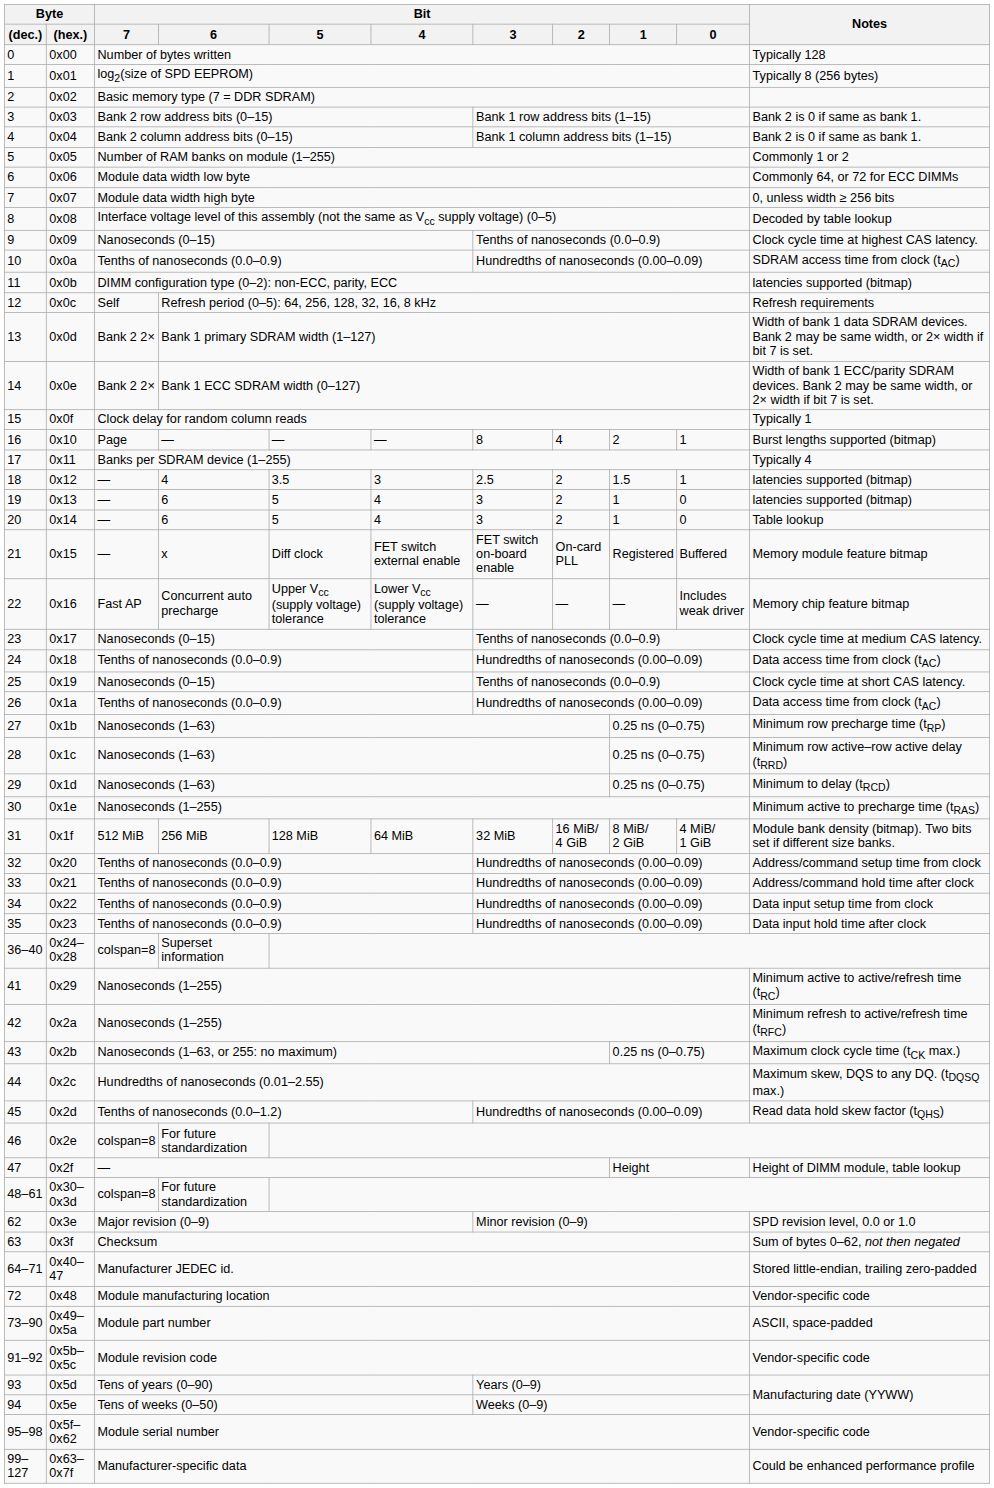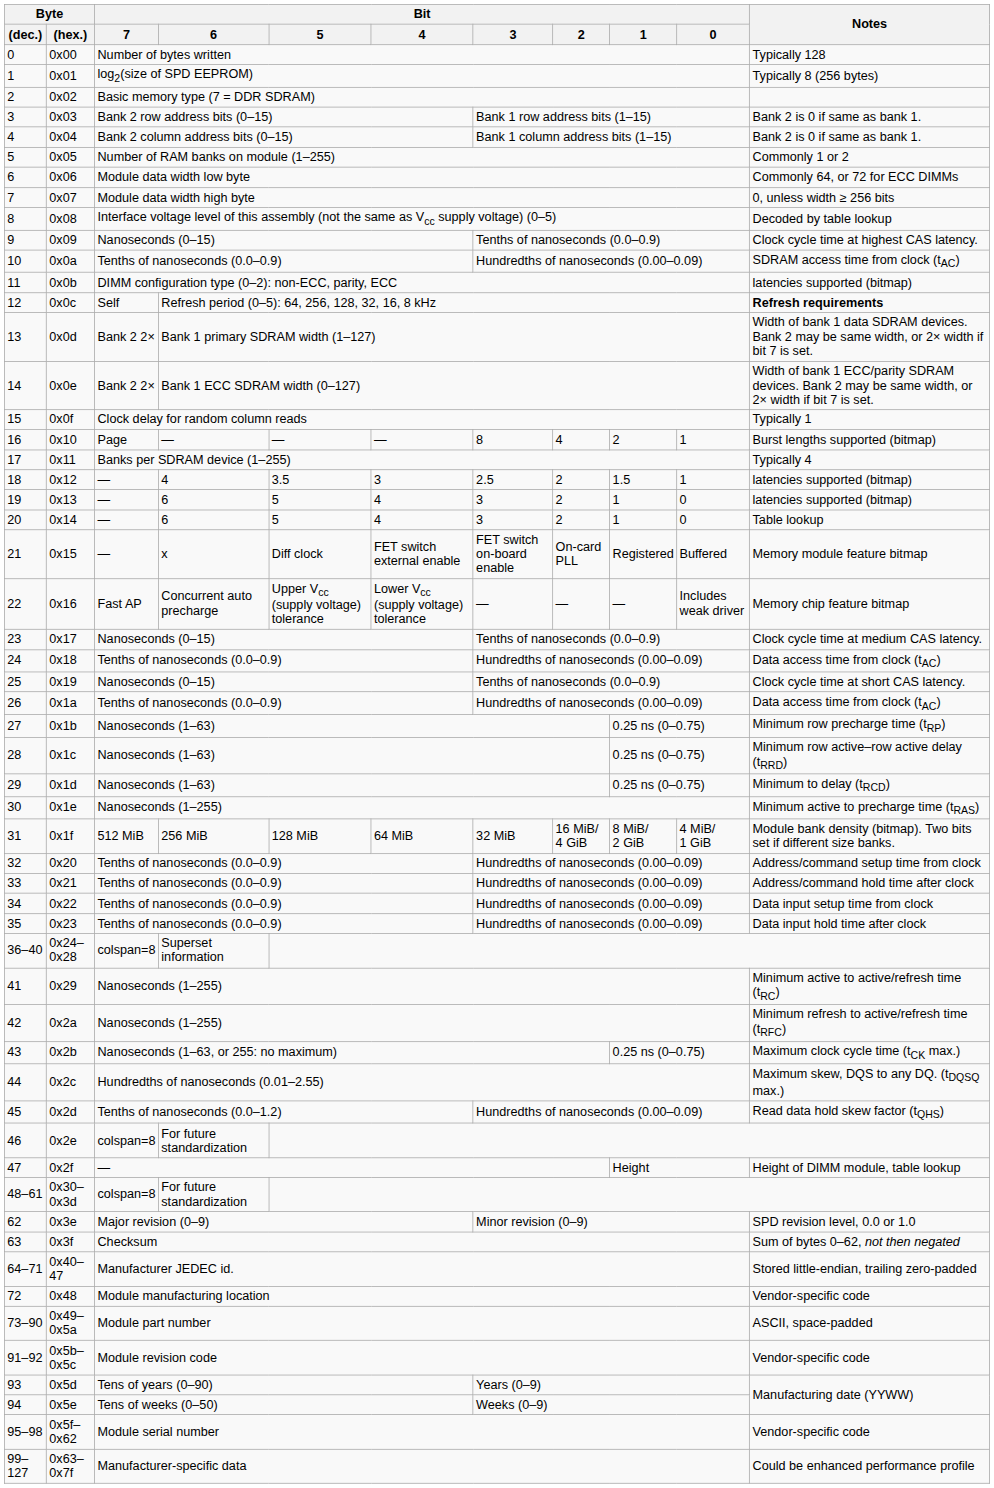(813, 302) normal -> (818, 302) bold
